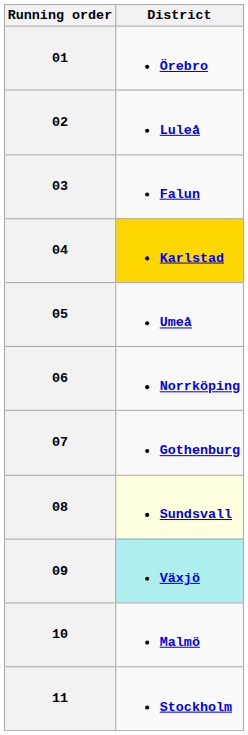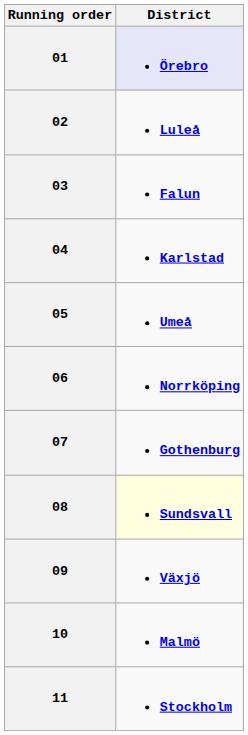(179, 66) no background -> (179, 66) lavender background
(179, 258) gold background -> (179, 258) no background
(179, 579) paleturquoise background -> (179, 579) no background
